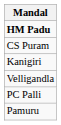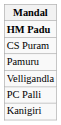(24, 62) Kanigiri -> (23, 62) Pamuru
(23, 111) Pamuru -> (24, 111) Kanigiri
